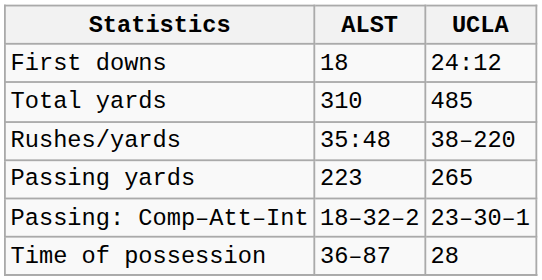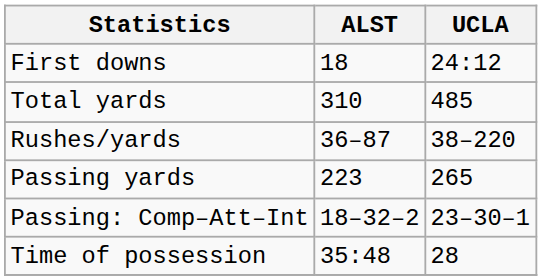(355, 141) 35:48 -> (355, 141) 36–87
(355, 256) 36–87 -> (355, 256) 35:48
